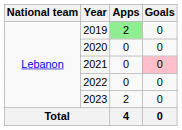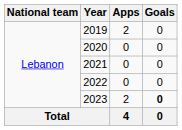(126, 30) lightgreen background -> (126, 30) no background
(160, 64) pink background -> (160, 64) no background
(160, 99) normal -> (160, 99) bold
